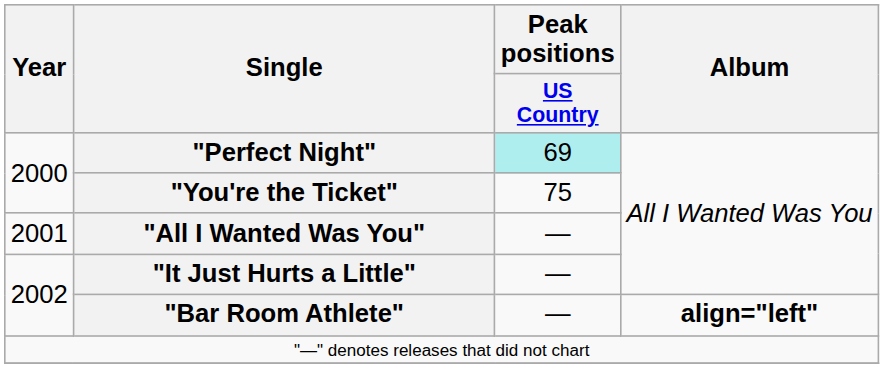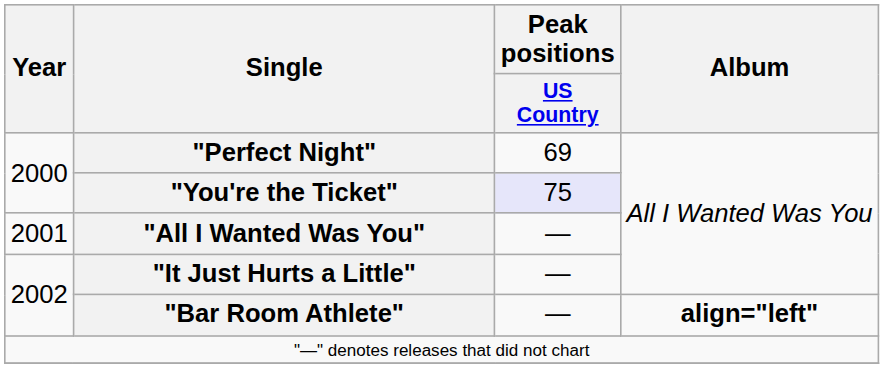(558, 152) paleturquoise background -> (558, 152) no background
(558, 192) no background -> (558, 192) lavender background
